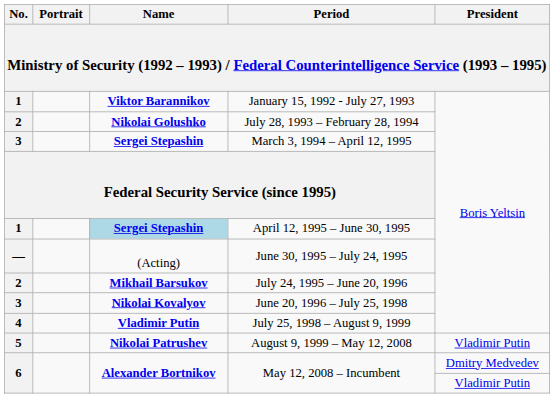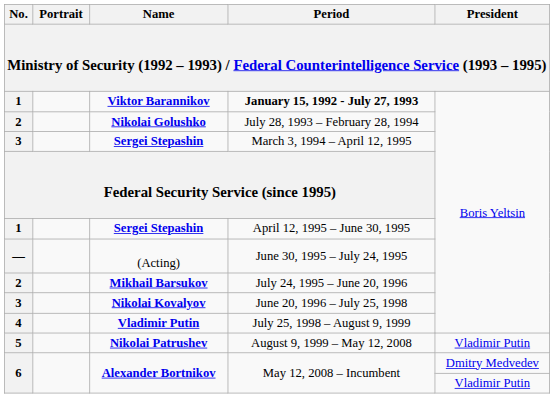(331, 101) normal -> (331, 101) bold
(159, 228) lightblue background -> (159, 228) no background
